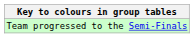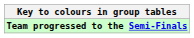(97, 26) normal -> (97, 26) bold
